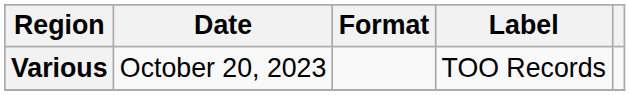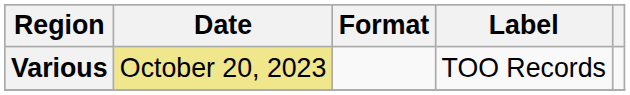(223, 68) no background -> (223, 68) khaki background
